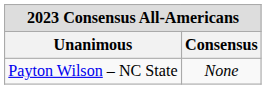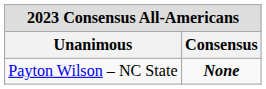(221, 71) normal -> (221, 71) bold
